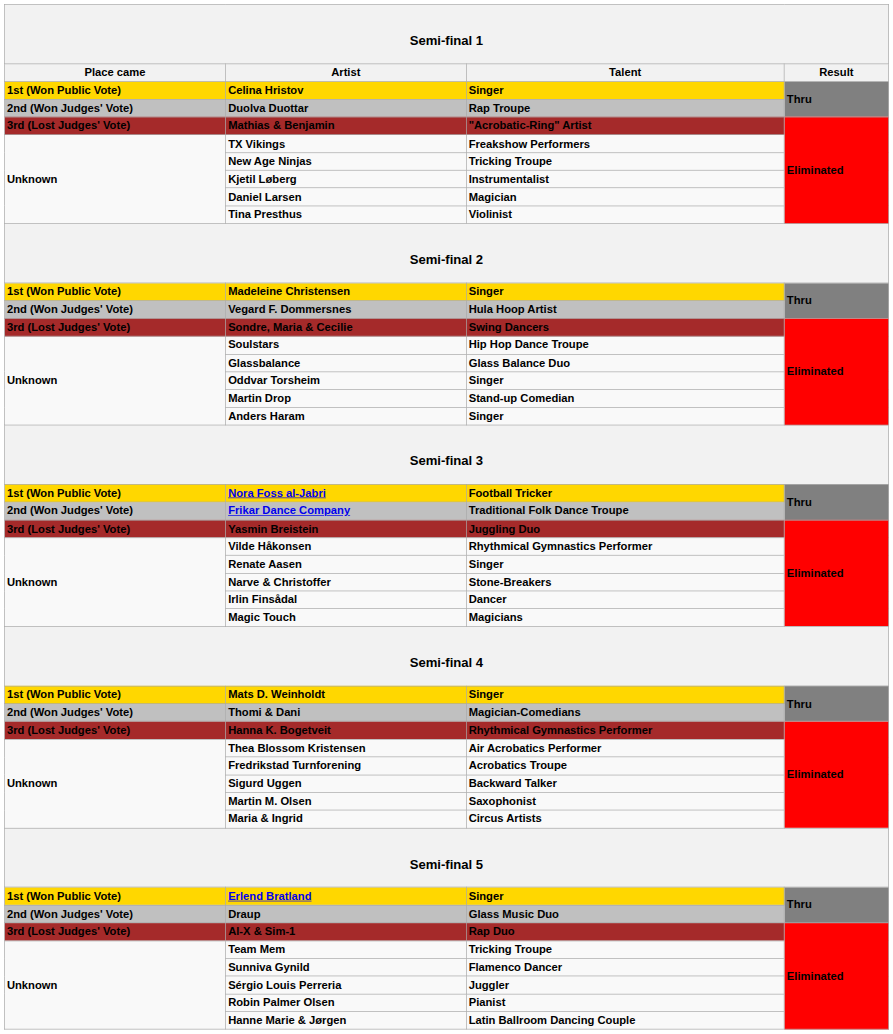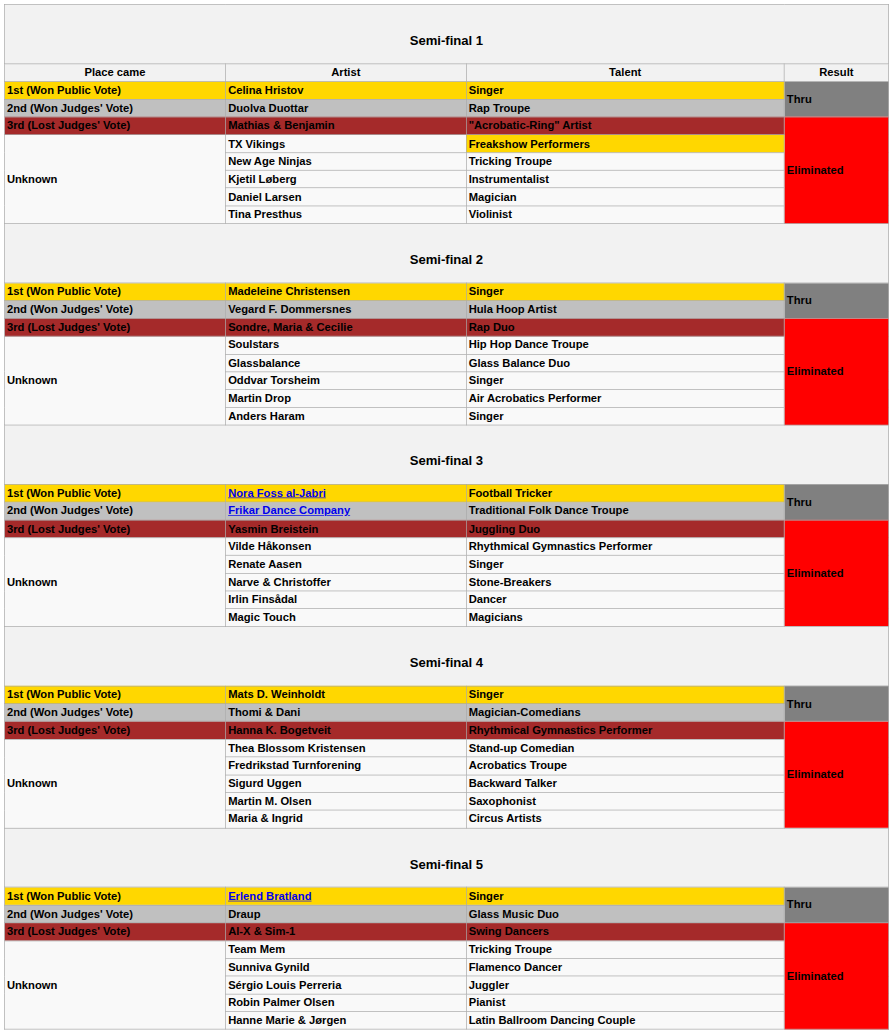(529, 143) no background -> (529, 143) gold background
(509, 327) Swing Dancers -> (492, 327) Rap Duo
(522, 398) Stand-up Comedian -> (535, 398) Air Acrobatics Performer
(535, 748) Air Acrobatics Performer -> (522, 748) Stand-up Comedian
(492, 931) Rap Duo -> (509, 931) Swing Dancers
